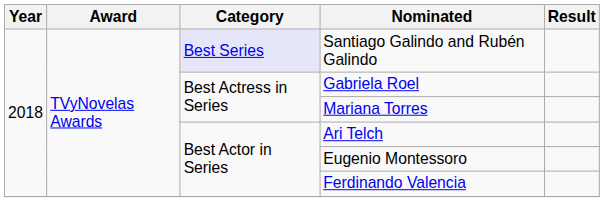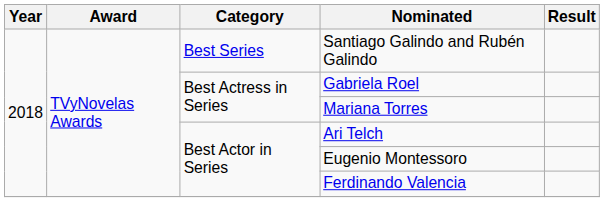(224, 50) lavender background -> (224, 50) no background
